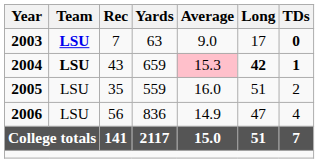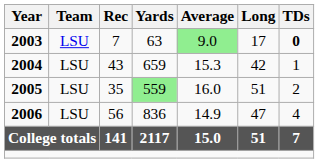(74, 41) bold -> (74, 41) normal
(207, 41) no background -> (207, 41) lightgreen background
(74, 65) bold -> (74, 65) normal
(207, 65) pink background -> (207, 65) no background
(258, 65) bold -> (258, 65) normal
(296, 65) bold -> (296, 65) normal
(154, 89) no background -> (154, 89) lightgreen background
